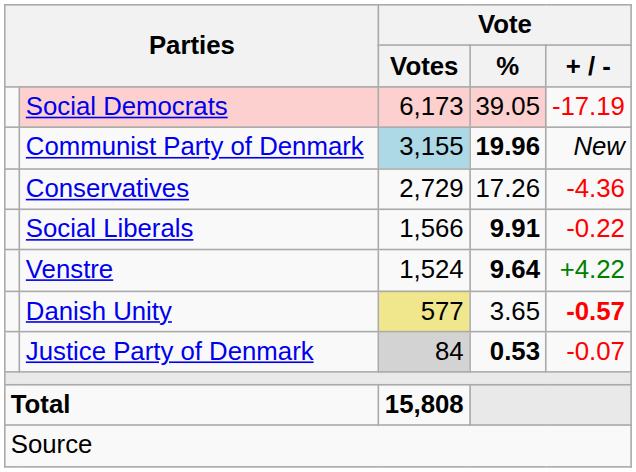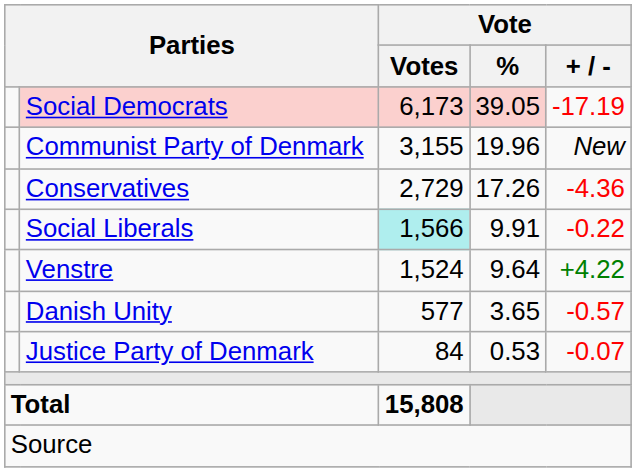(431, 147) lightblue background -> (431, 147) no background
(508, 147) bold -> (508, 147) normal
(431, 229) no background -> (431, 229) paleturquoise background
(515, 229) bold -> (515, 229) normal
(515, 270) bold -> (515, 270) normal
(442, 310) khaki background -> (442, 310) no background
(596, 310) bold -> (596, 310) normal
(449, 351) lightgrey background -> (449, 351) no background
(515, 351) bold -> (515, 351) normal
